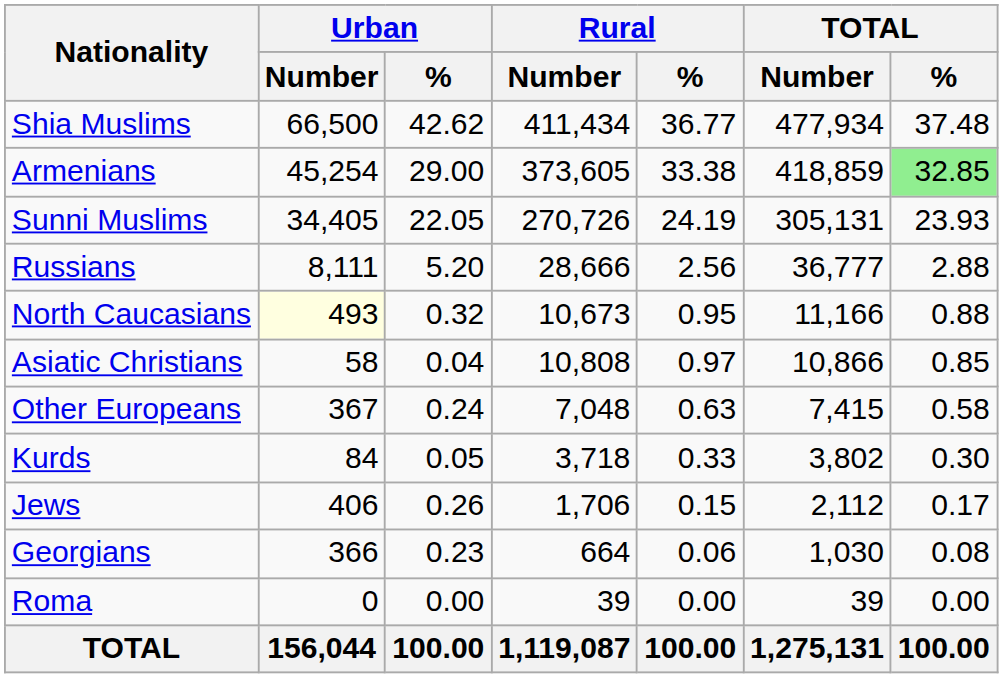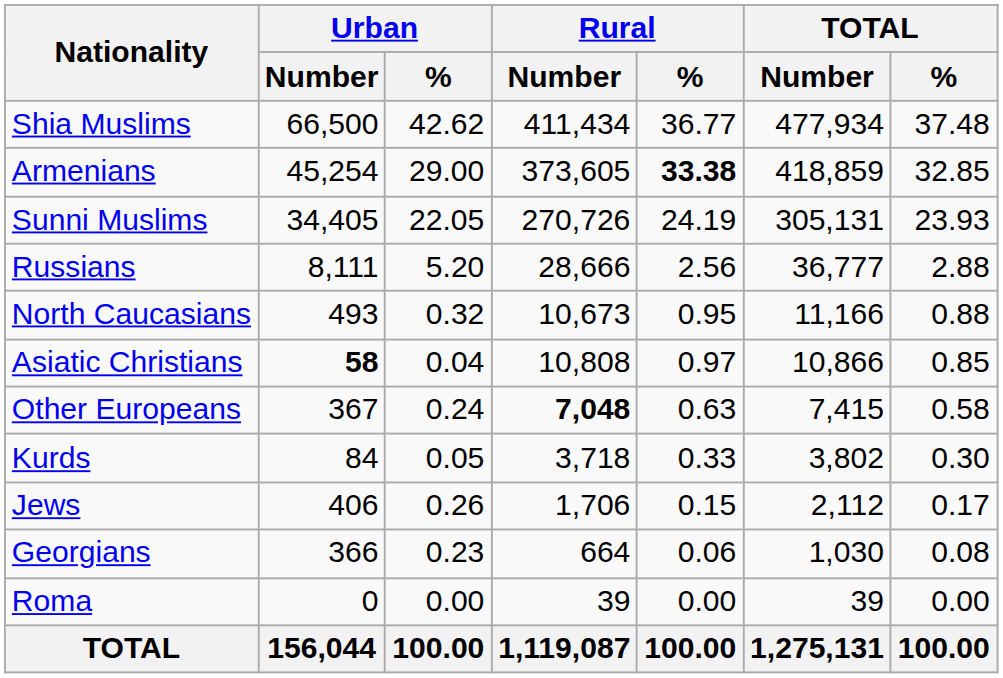(699, 171) normal -> (699, 171) bold
(952, 171) lightgreen background -> (952, 171) no background
(353, 314) lightyellow background -> (353, 314) no background
(362, 362) normal -> (362, 362) bold
(593, 409) normal -> (593, 409) bold
